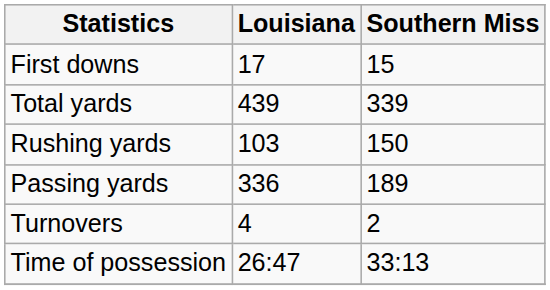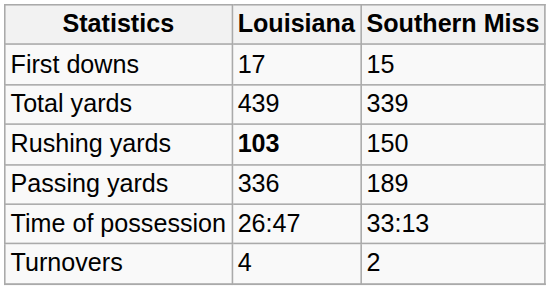(259, 143) normal -> (259, 143) bold
rows swapped: (67, 223) <-> (118, 263)
